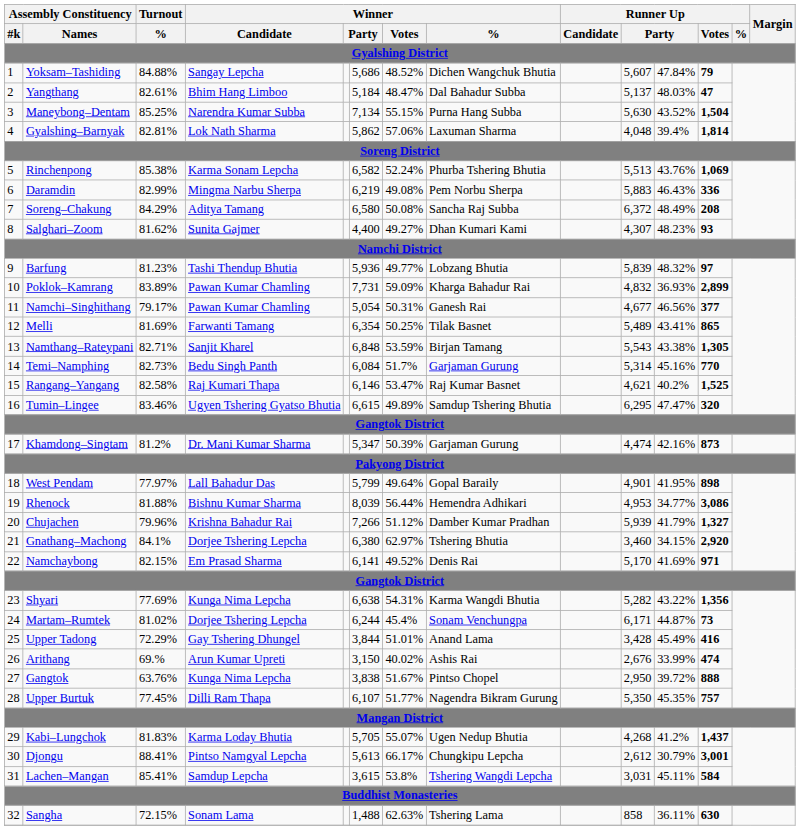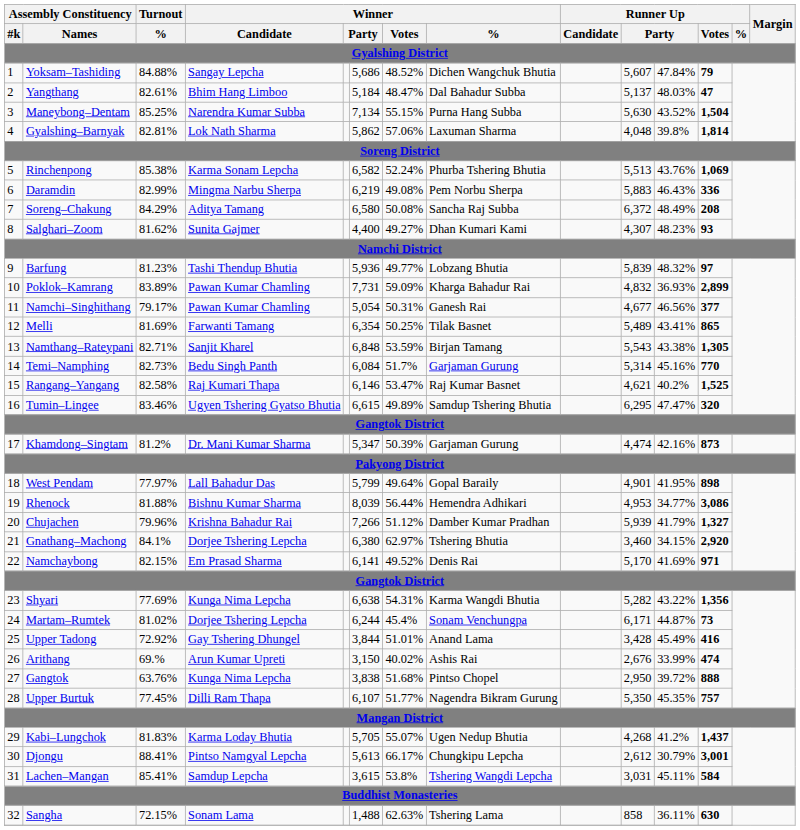(673, 131) 39.4% -> (673, 131) 39.8%
(158, 639) 72.29% -> (158, 639) 72.92%
(404, 678) 51.67% -> (404, 678) 51.68%
